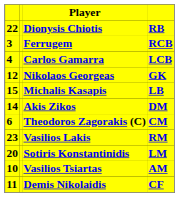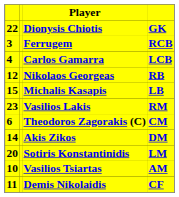(157, 28) RB -> (157, 28) GK
(157, 75) GK -> (157, 75) RB
rows swapped: (50, 106) <-> (57, 137)
